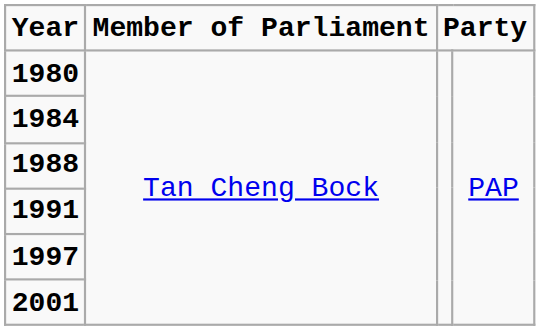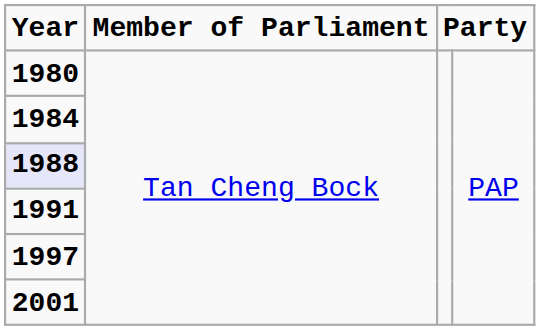(45, 165) no background -> (45, 165) lavender background
